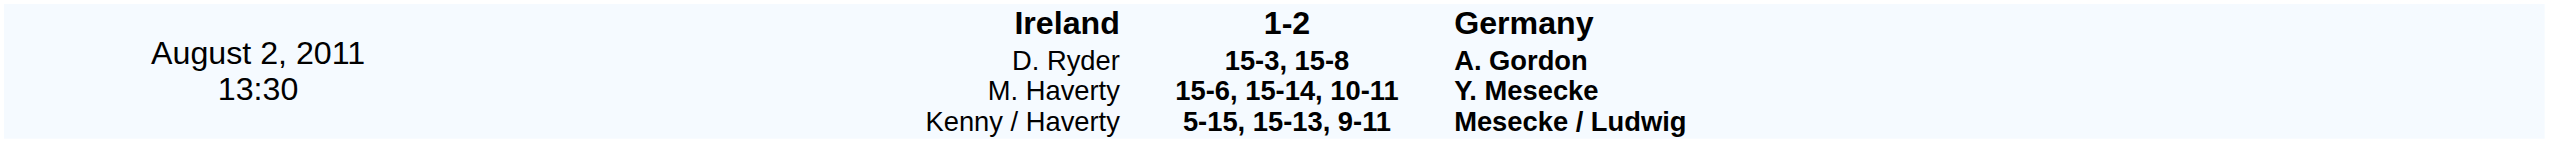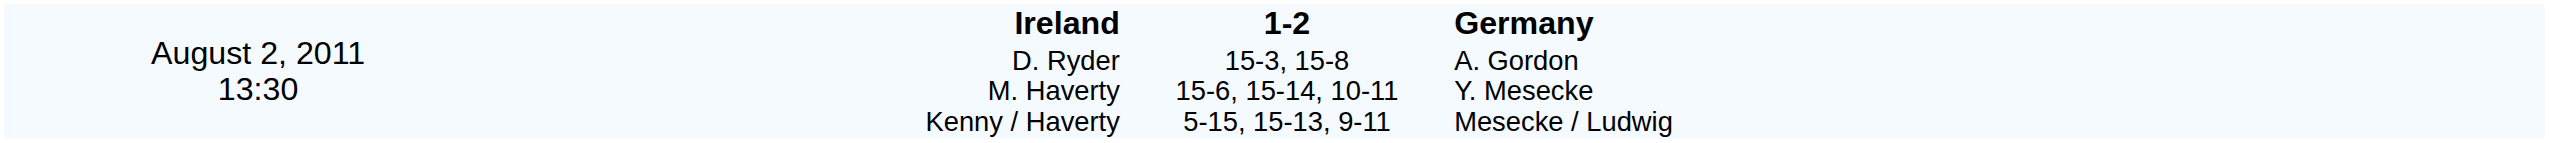(1287, 91) bold -> (1287, 91) normal
(1570, 91) bold -> (1564, 91) normal
